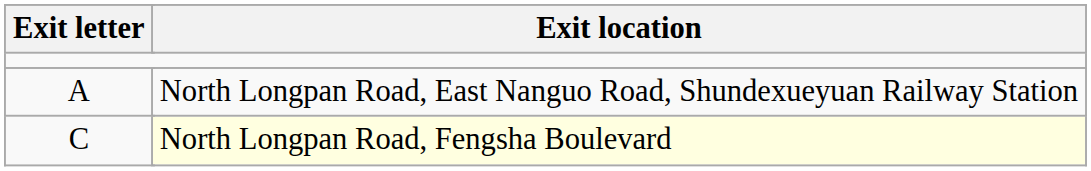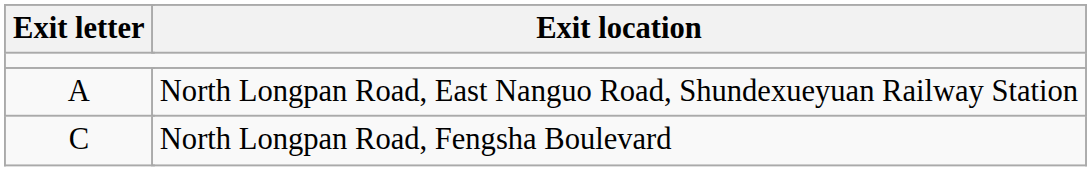(416, 139) lightyellow background -> (416, 139) no background
